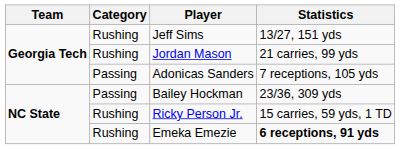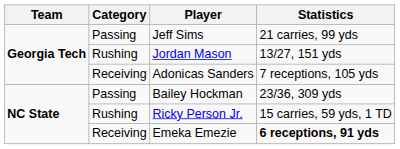(116, 34) Rushing -> (114, 34) Passing
(300, 34) 13/27, 151 yds -> (309, 34) 21 carries, 99 yds
(309, 54) 21 carries, 99 yds -> (300, 54) 13/27, 151 yds
(115, 74) Passing -> (119, 74) Receiving
(116, 133) Rushing -> (119, 133) Receiving
